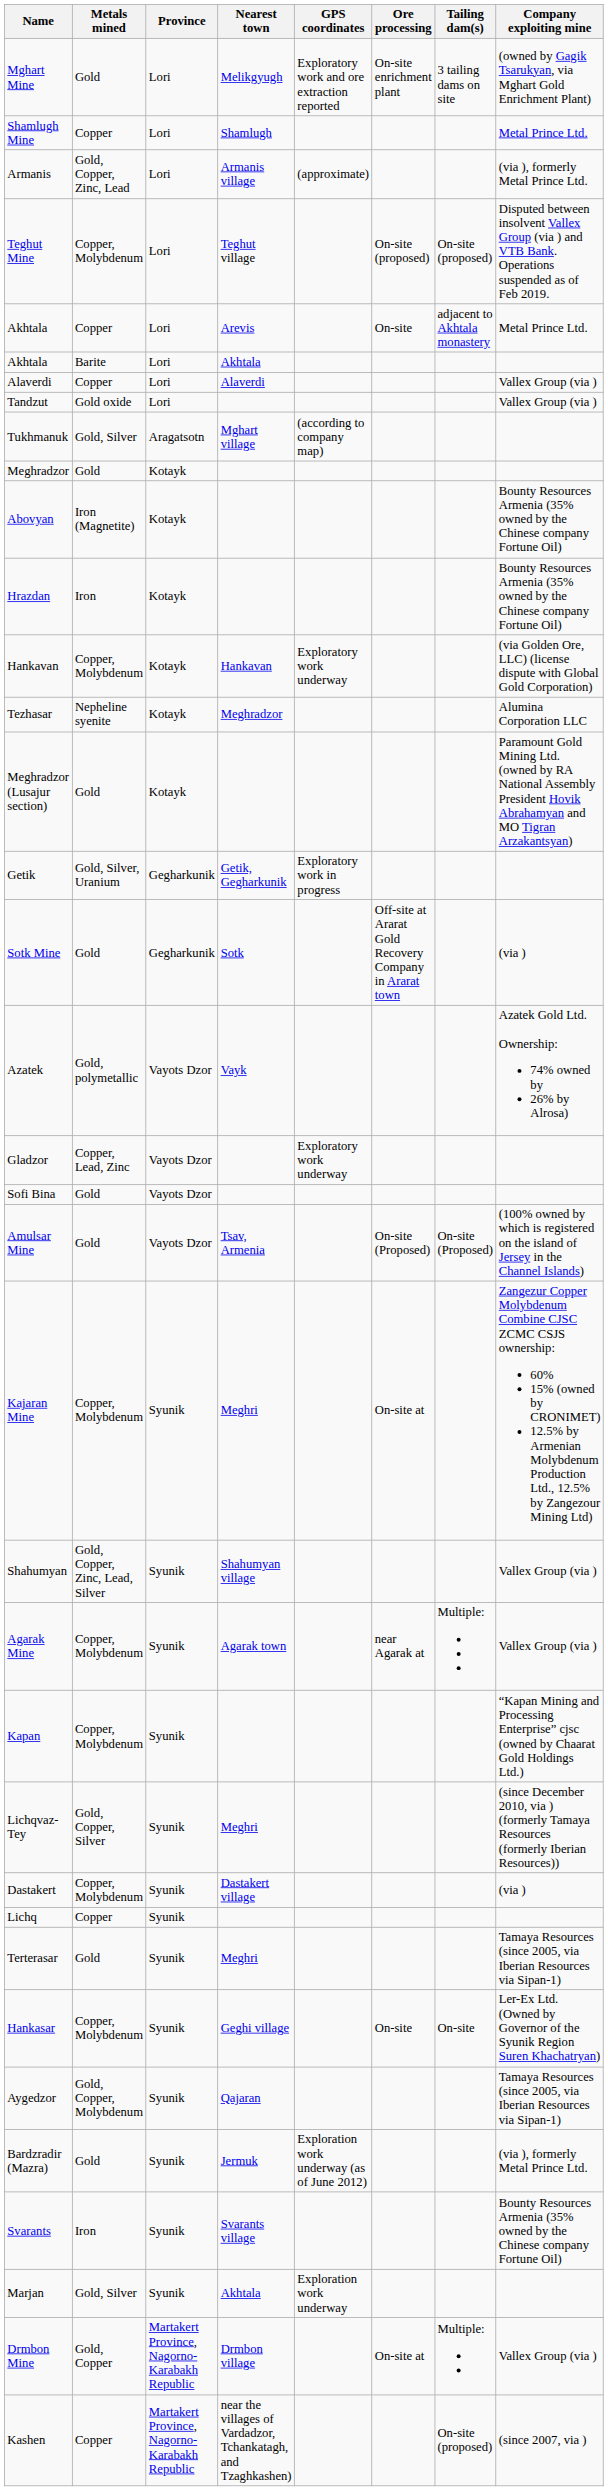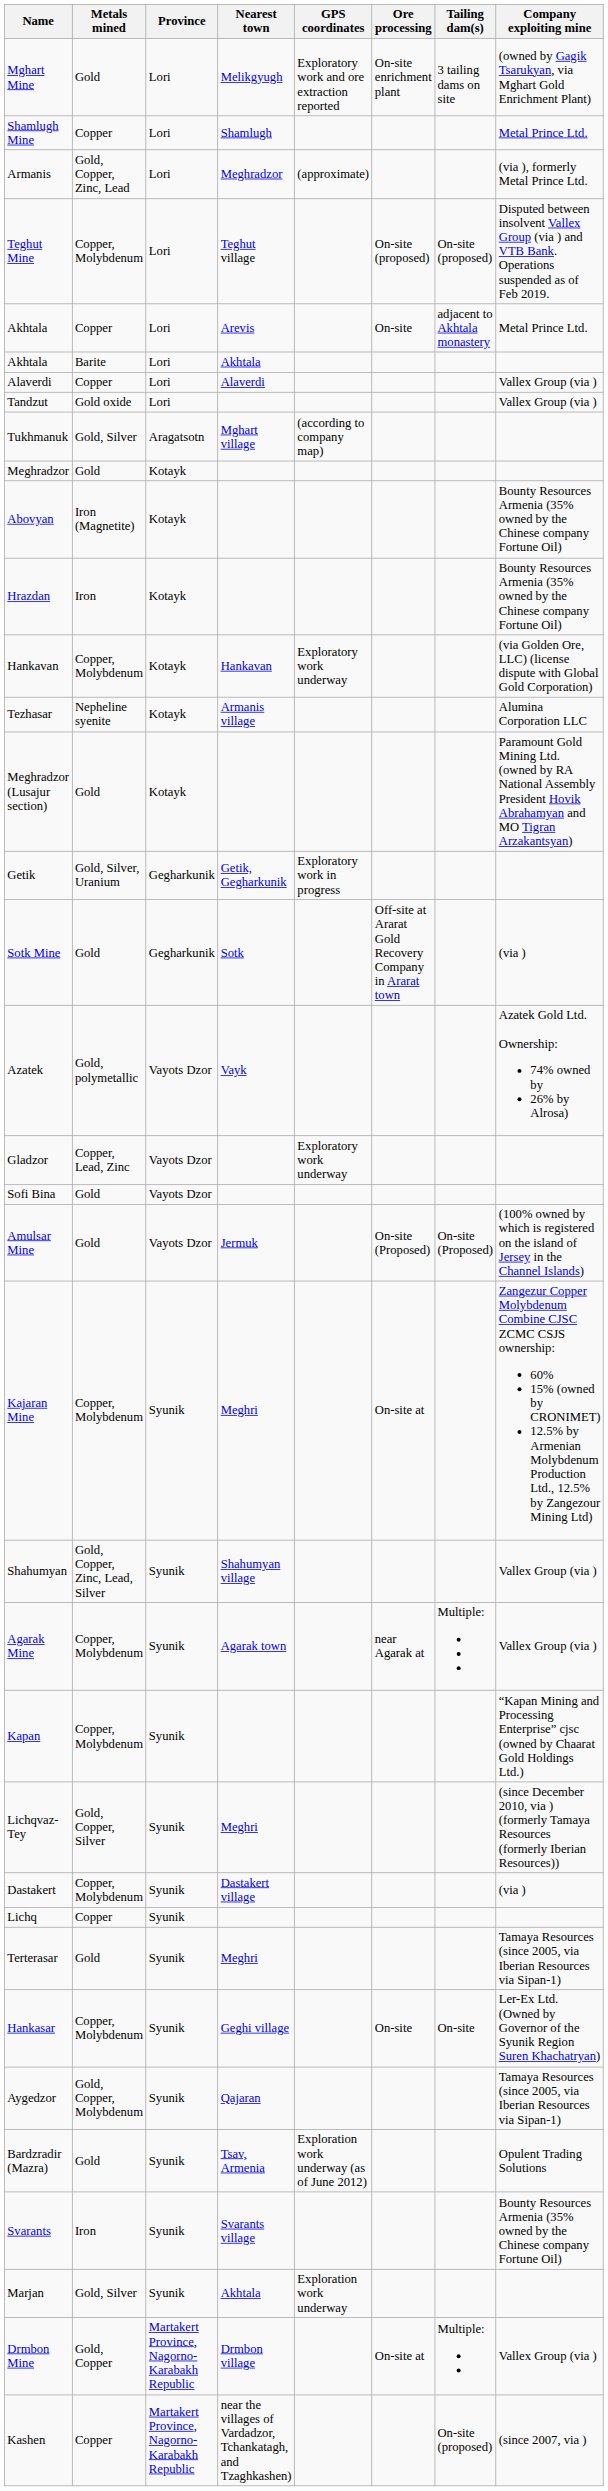(242, 174) Armanis village -> (252, 174) Meghradzor
(252, 714) Meghradzor -> (242, 714) Armanis village
(243, 1242) Tsav, Armenia -> (239, 1242) Jermuk
(239, 2160) Jermuk -> (243, 2160) Tsav, Armenia
(543, 2160) (via ), formerly Metal Prince Ltd. -> (540, 2160) Opulent Trading Solutions
